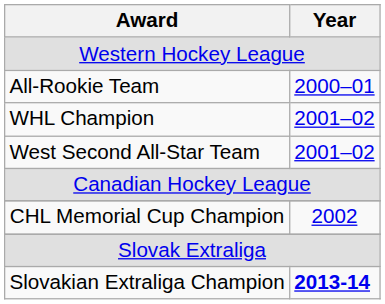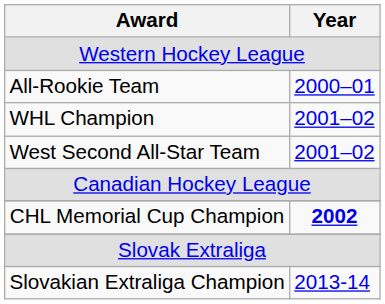(334, 217) normal -> (334, 217) bold
(332, 282) bold -> (332, 282) normal
